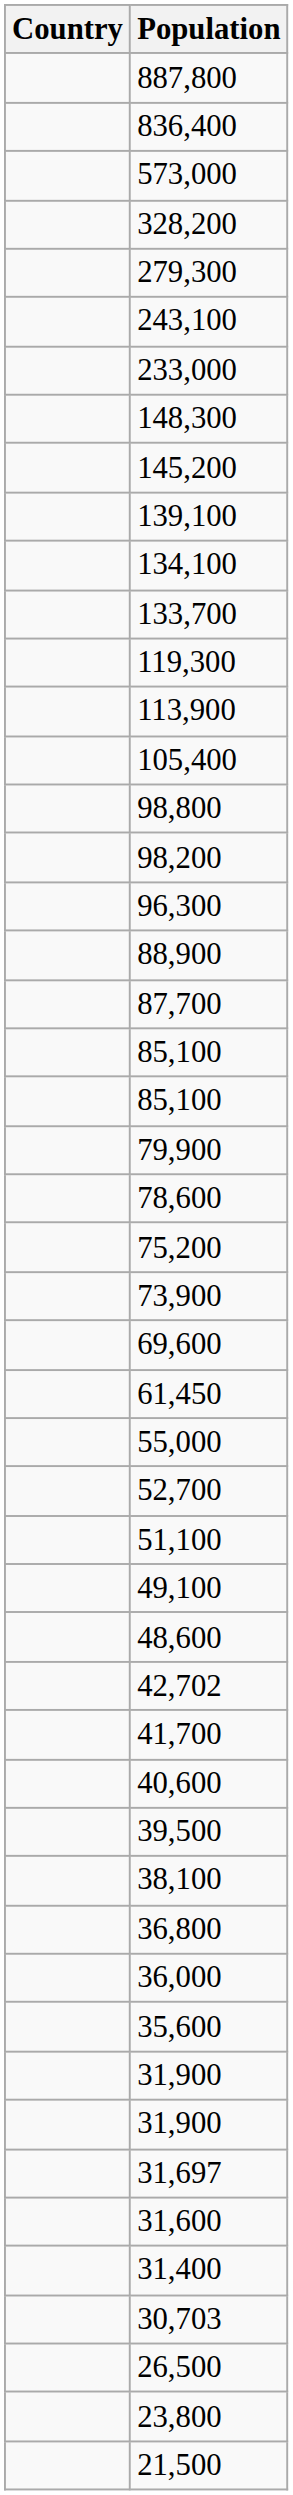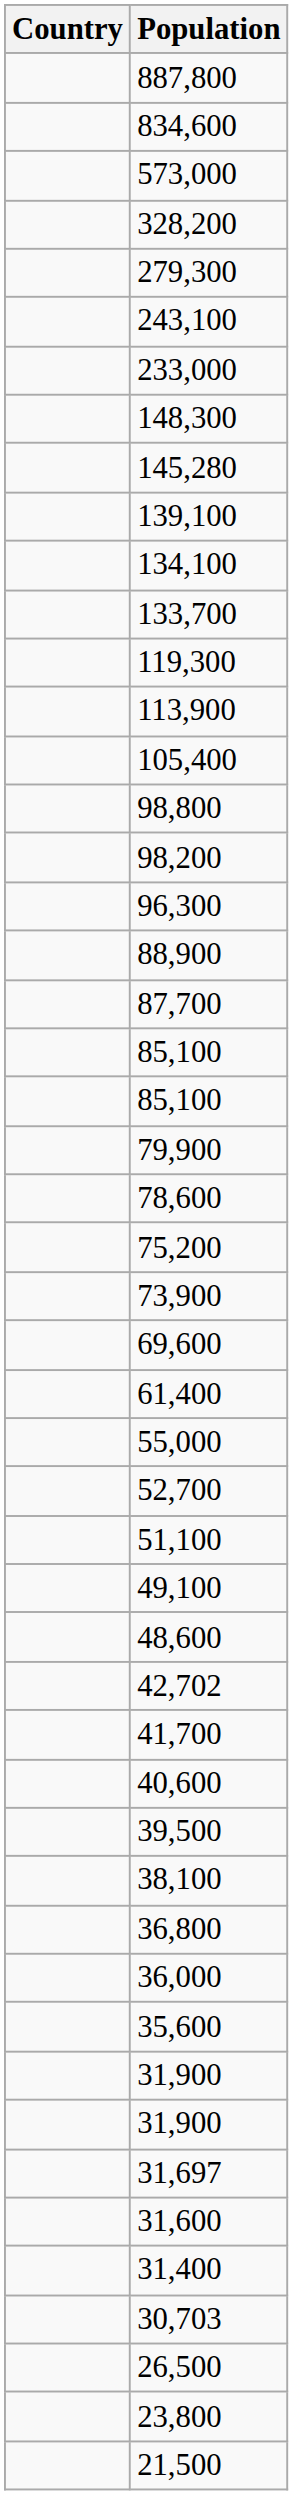(187, 126) 836,400 -> (187, 126) 834,600
(187, 467) 145,200 -> (187, 467) 145,280
(179, 1393) 61,450 -> (179, 1393) 61,400
